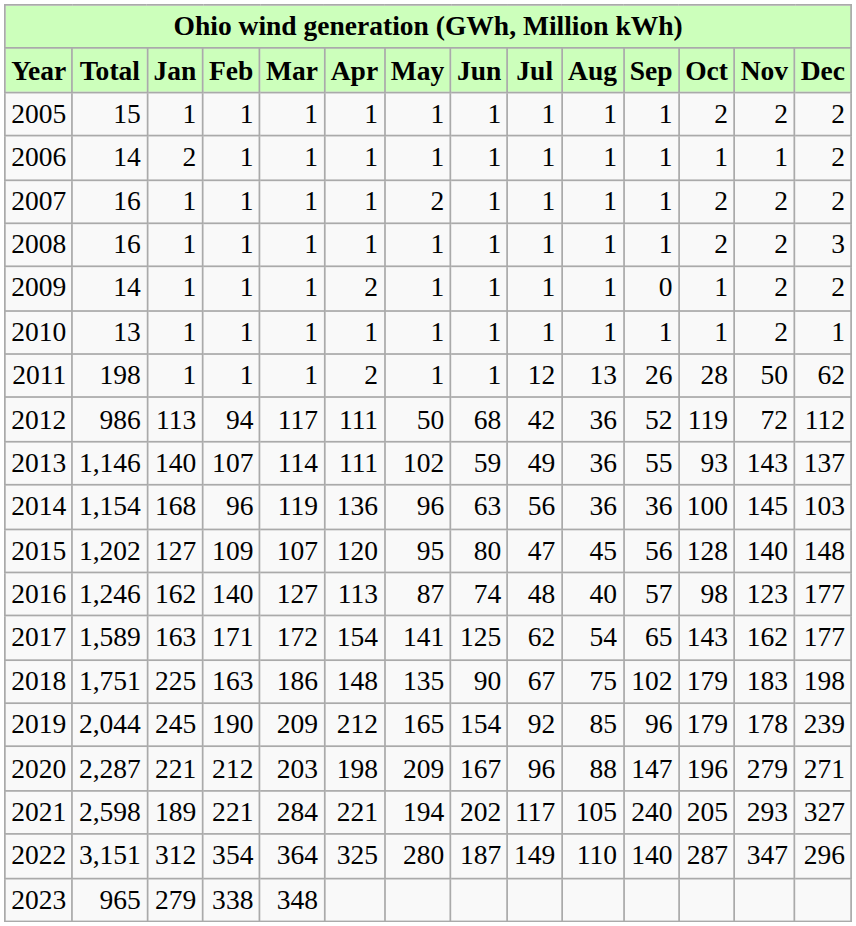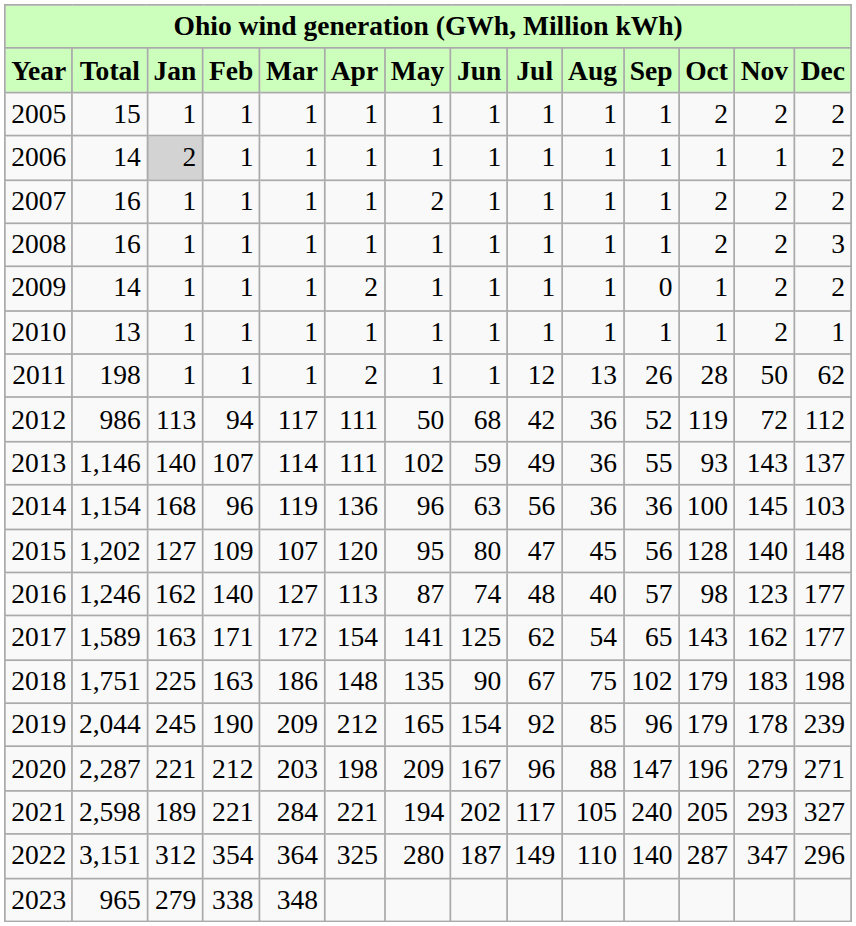(189, 157) no background -> (189, 157) lightgrey background
